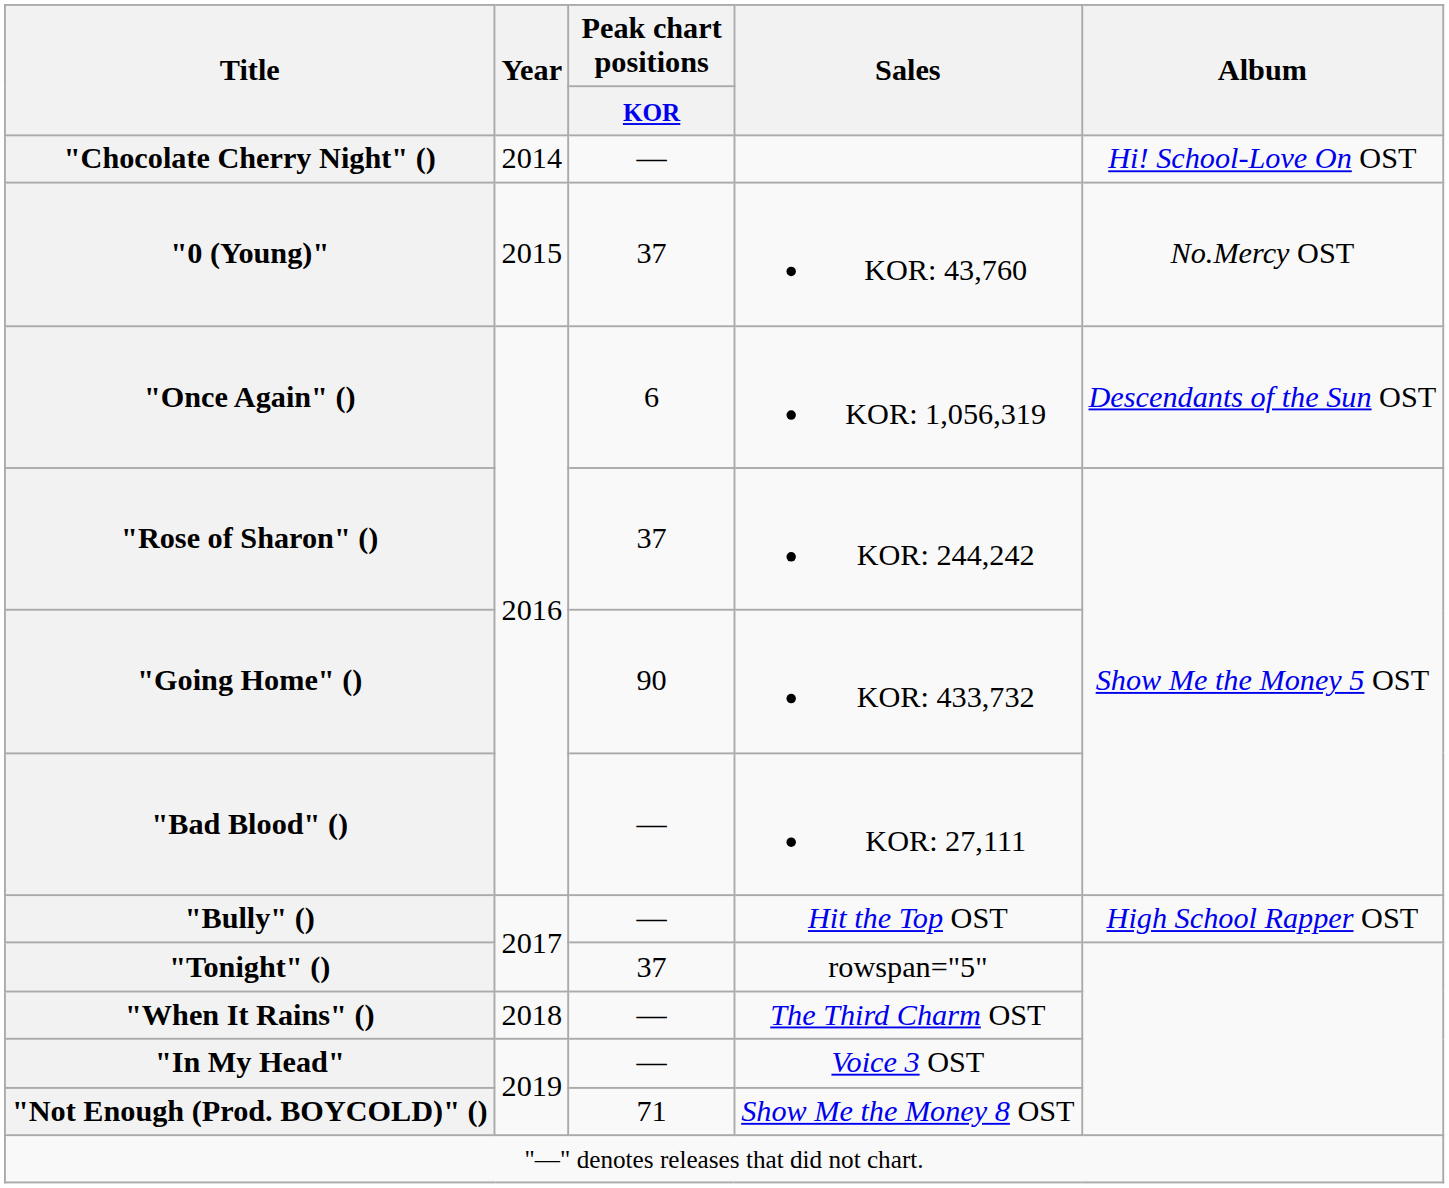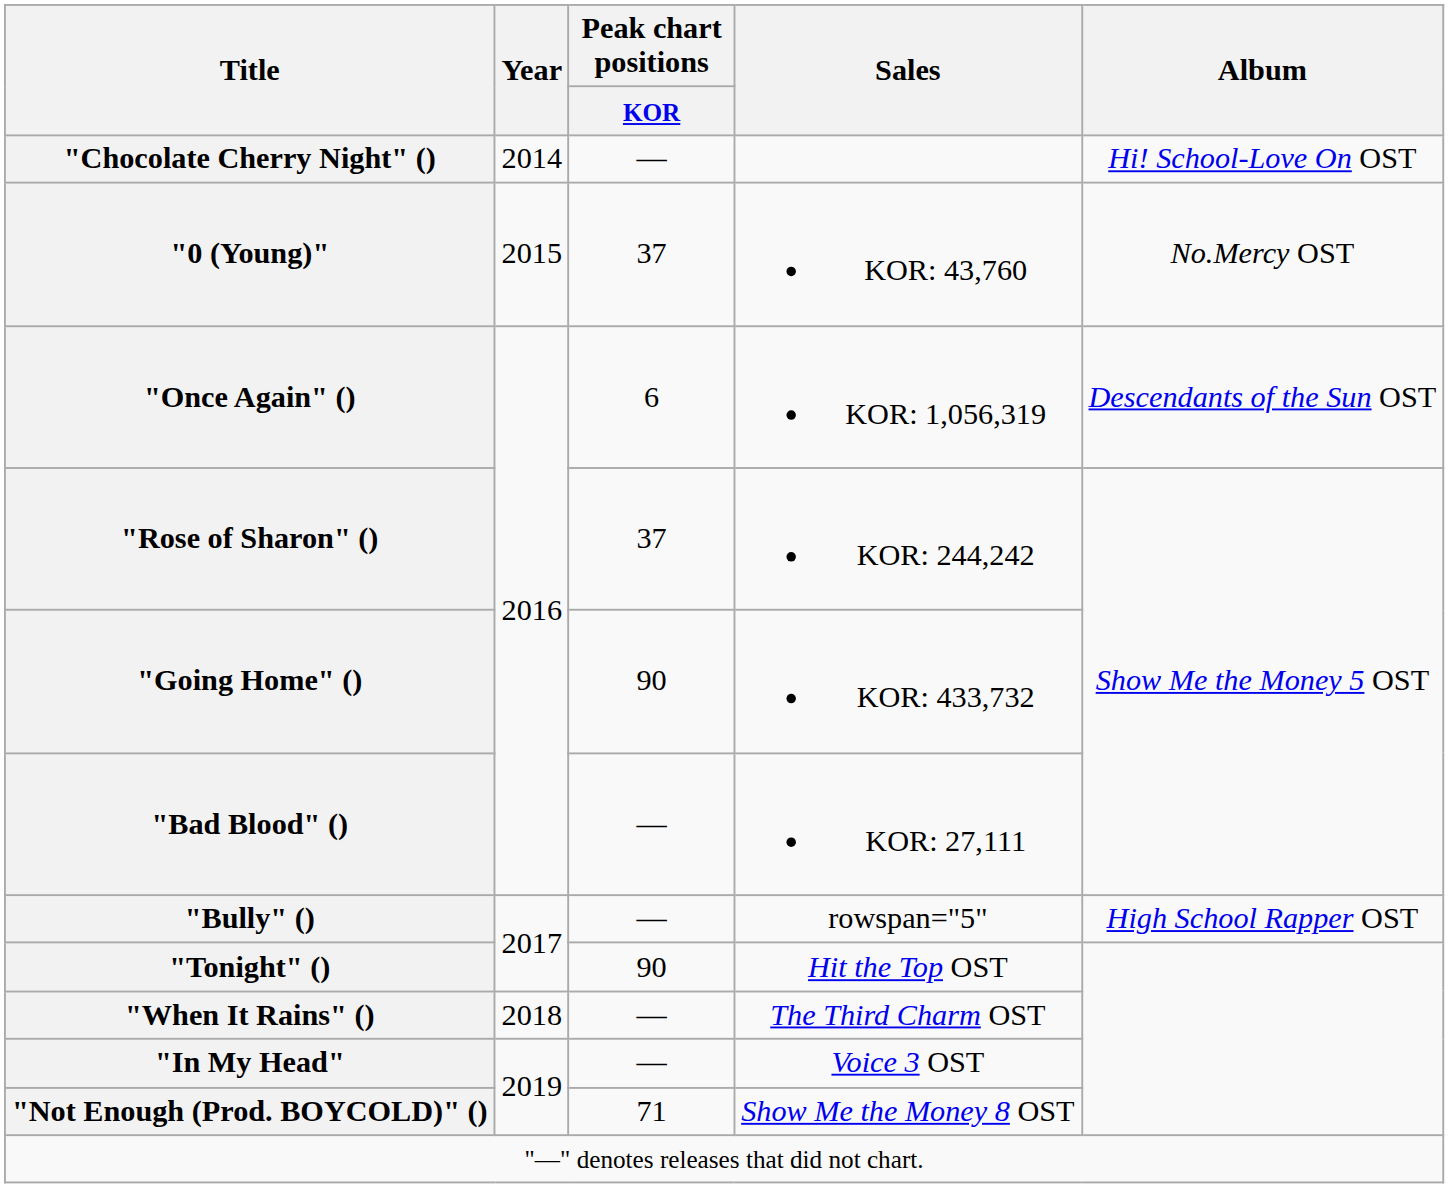(908, 918) Hit the Top OST -> (908, 918) rowspan="5"
(652, 966) 37 -> (652, 966) 90
(908, 966) rowspan="5" -> (908, 966) Hit the Top OST
